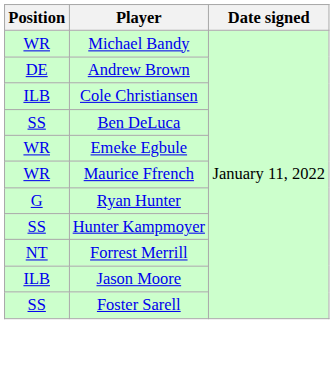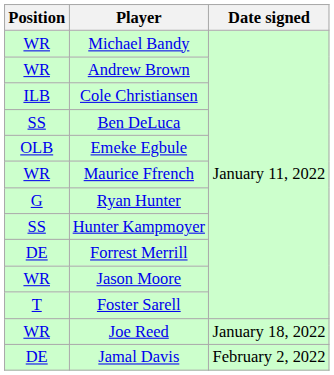(37, 69) DE -> (37, 69) WR
(37, 148) WR -> (37, 148) OLB
(37, 252) NT -> (37, 252) DE
(37, 278) ILB -> (37, 278) WR
(37, 305) SS -> (37, 305) T
+ row: (139, 331)
+ row: (139, 357)
